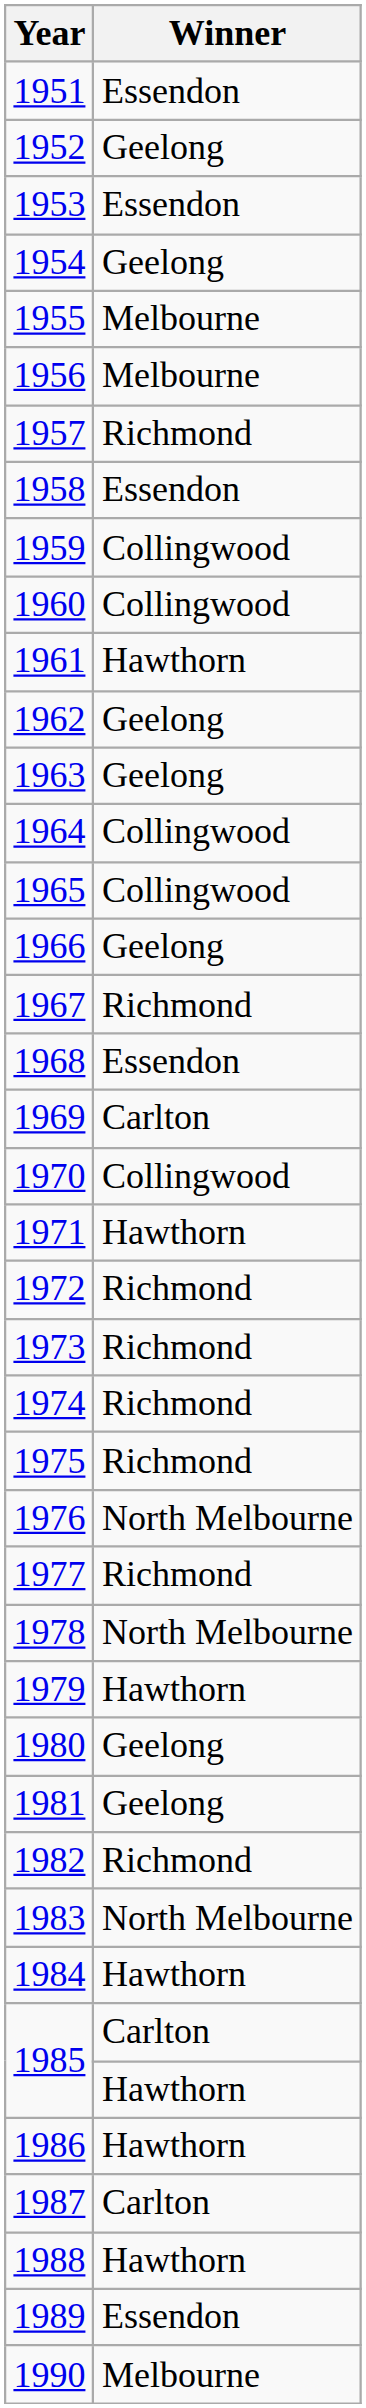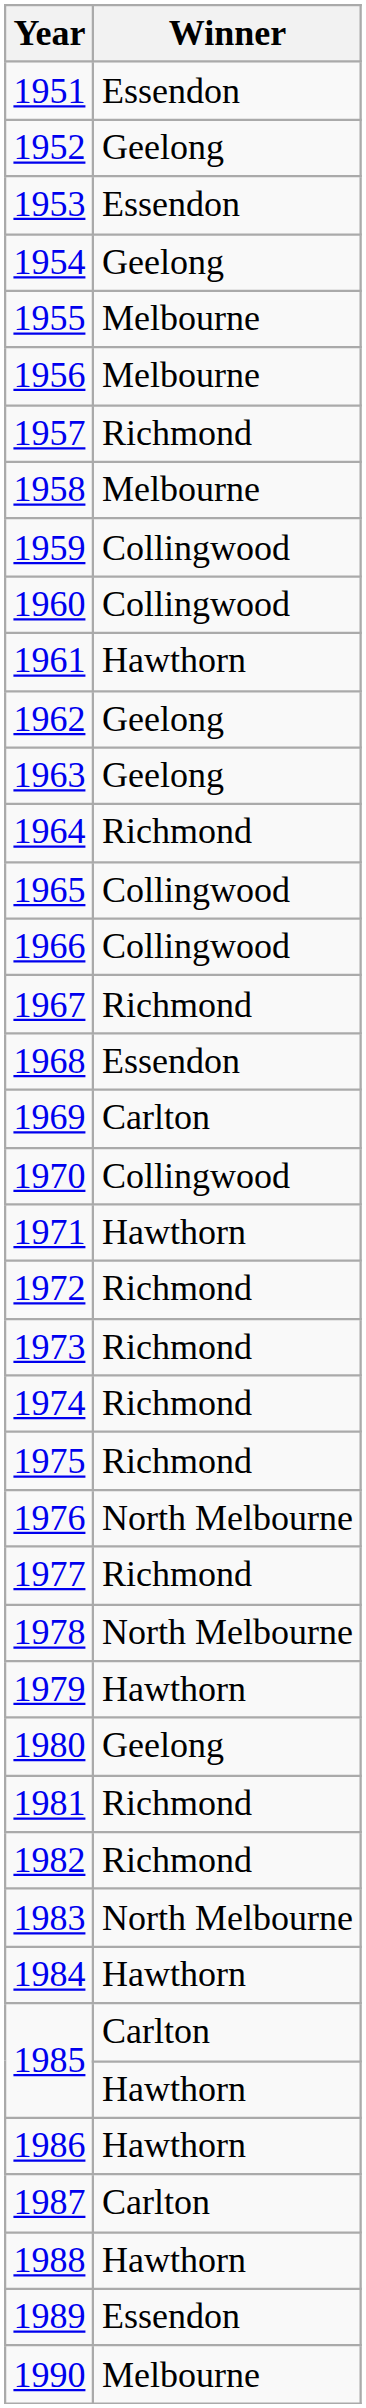(171, 489) Essendon -> (181, 489) Melbourne
(196, 832) Collingwood -> (177, 832) Richmond
(163, 946) Geelong -> (196, 946) Collingwood
(163, 1802) Geelong -> (177, 1802) Richmond
